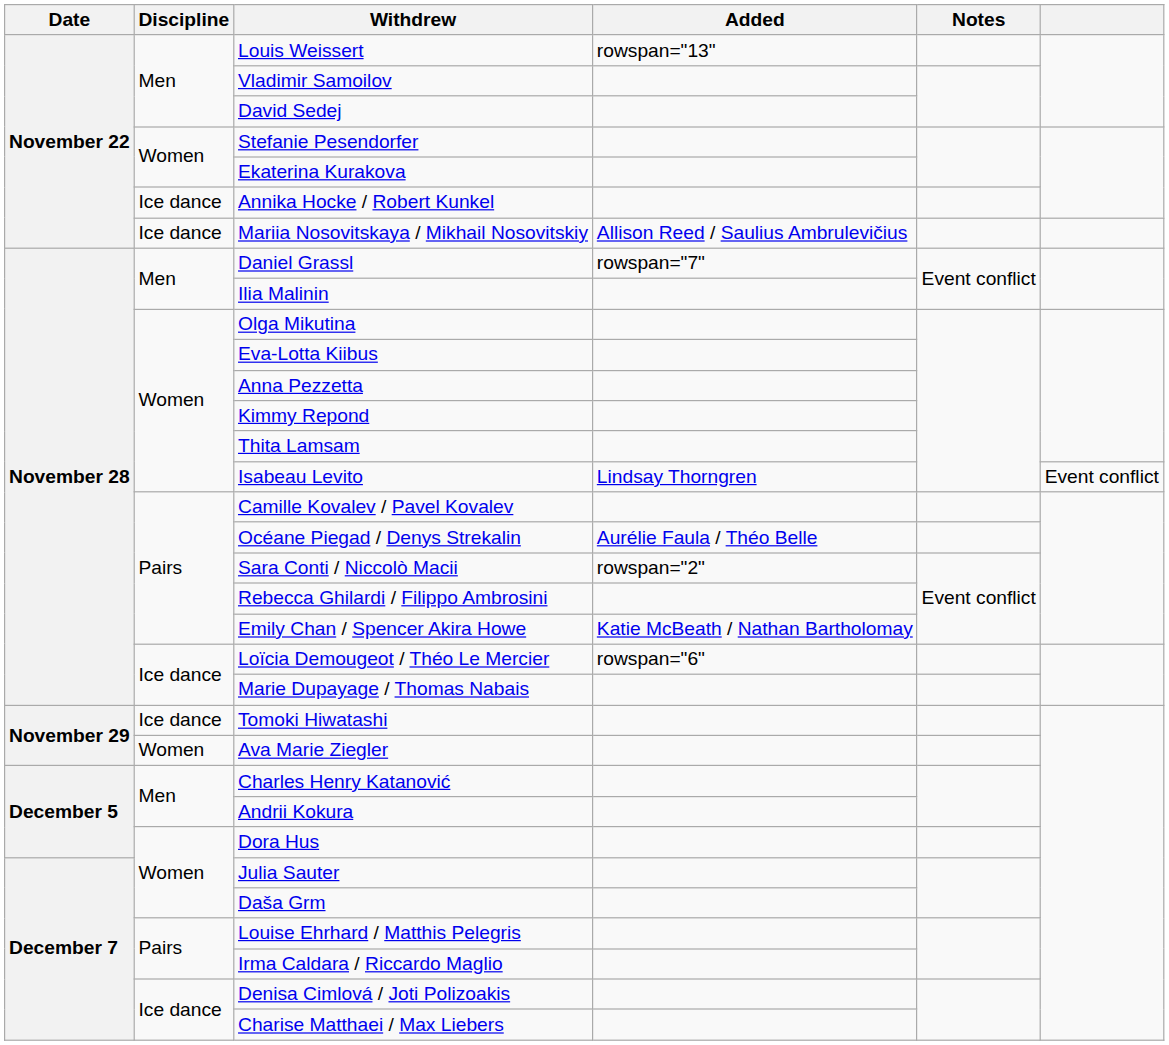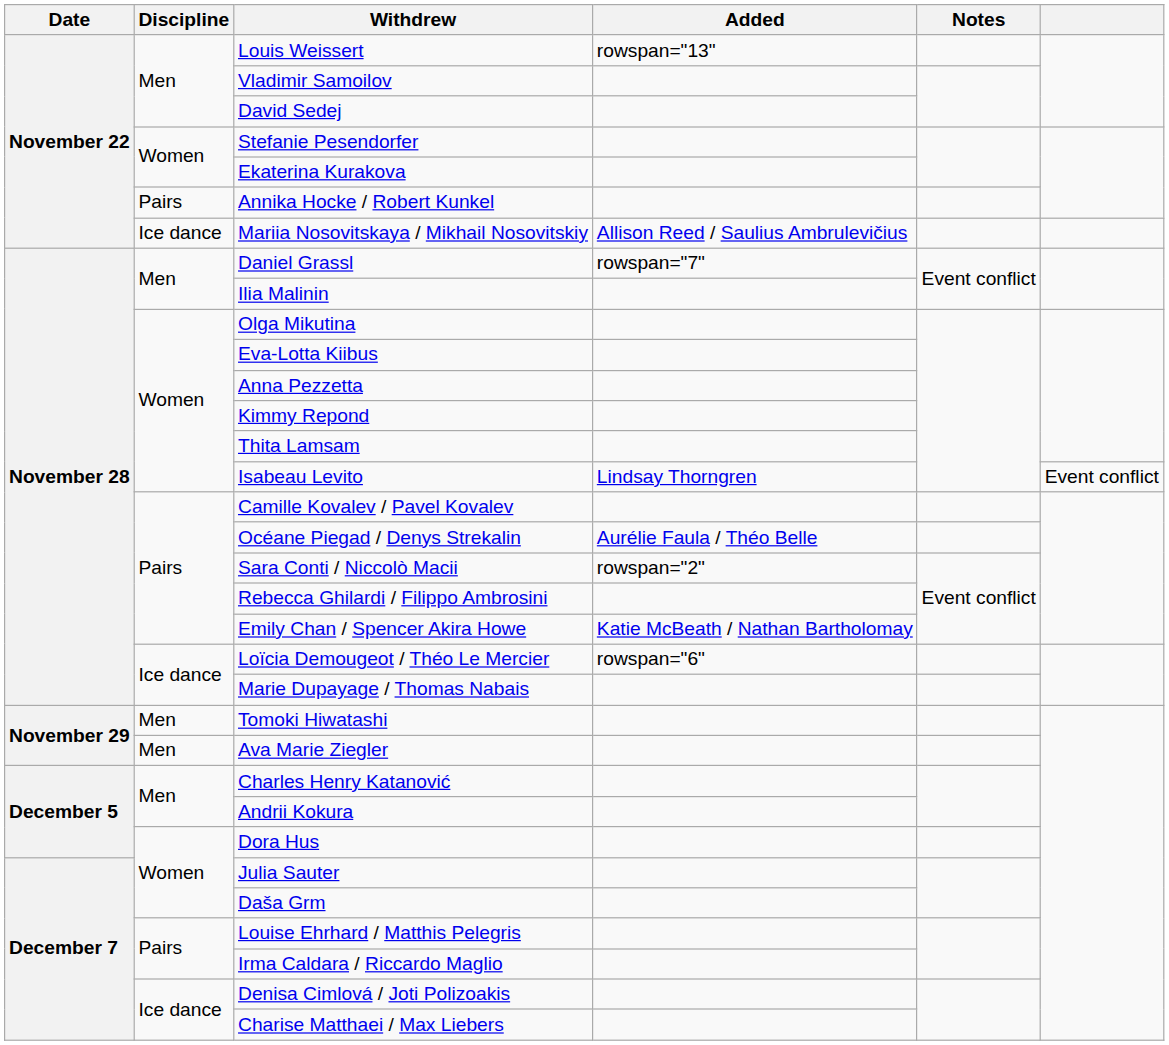(180, 202) Ice dance -> (160, 202) Pairs
(180, 720) Ice dance -> (157, 720) Men
(171, 750) Women -> (157, 750) Men
